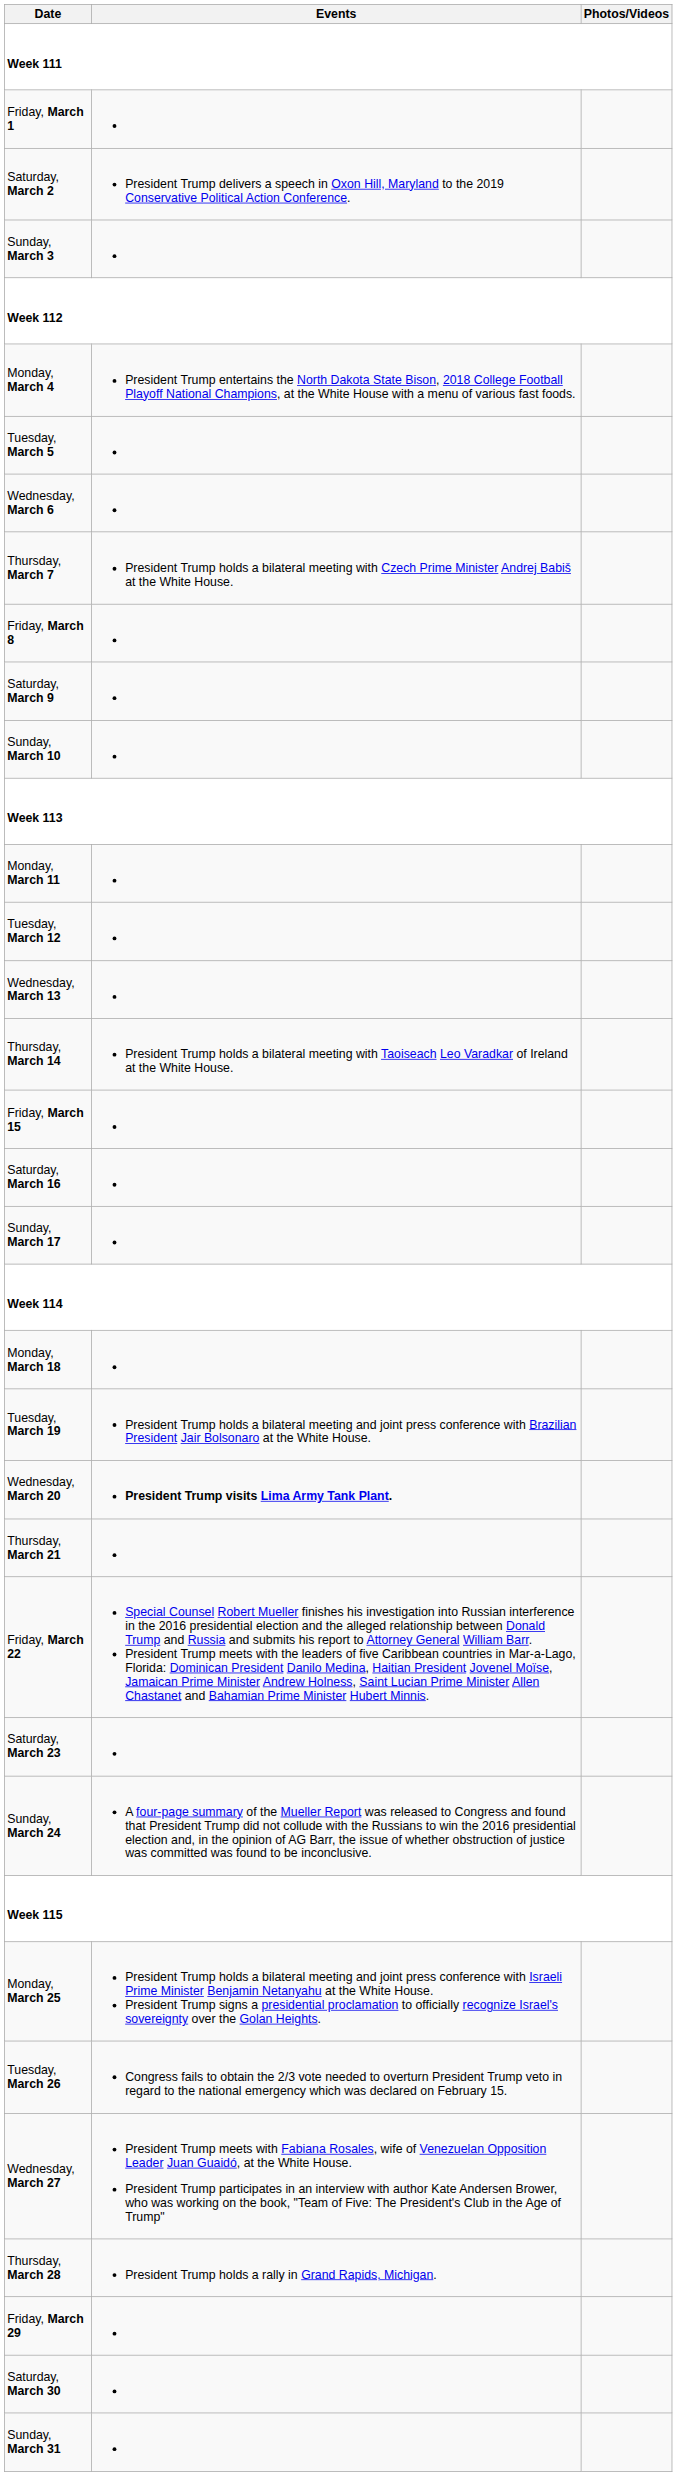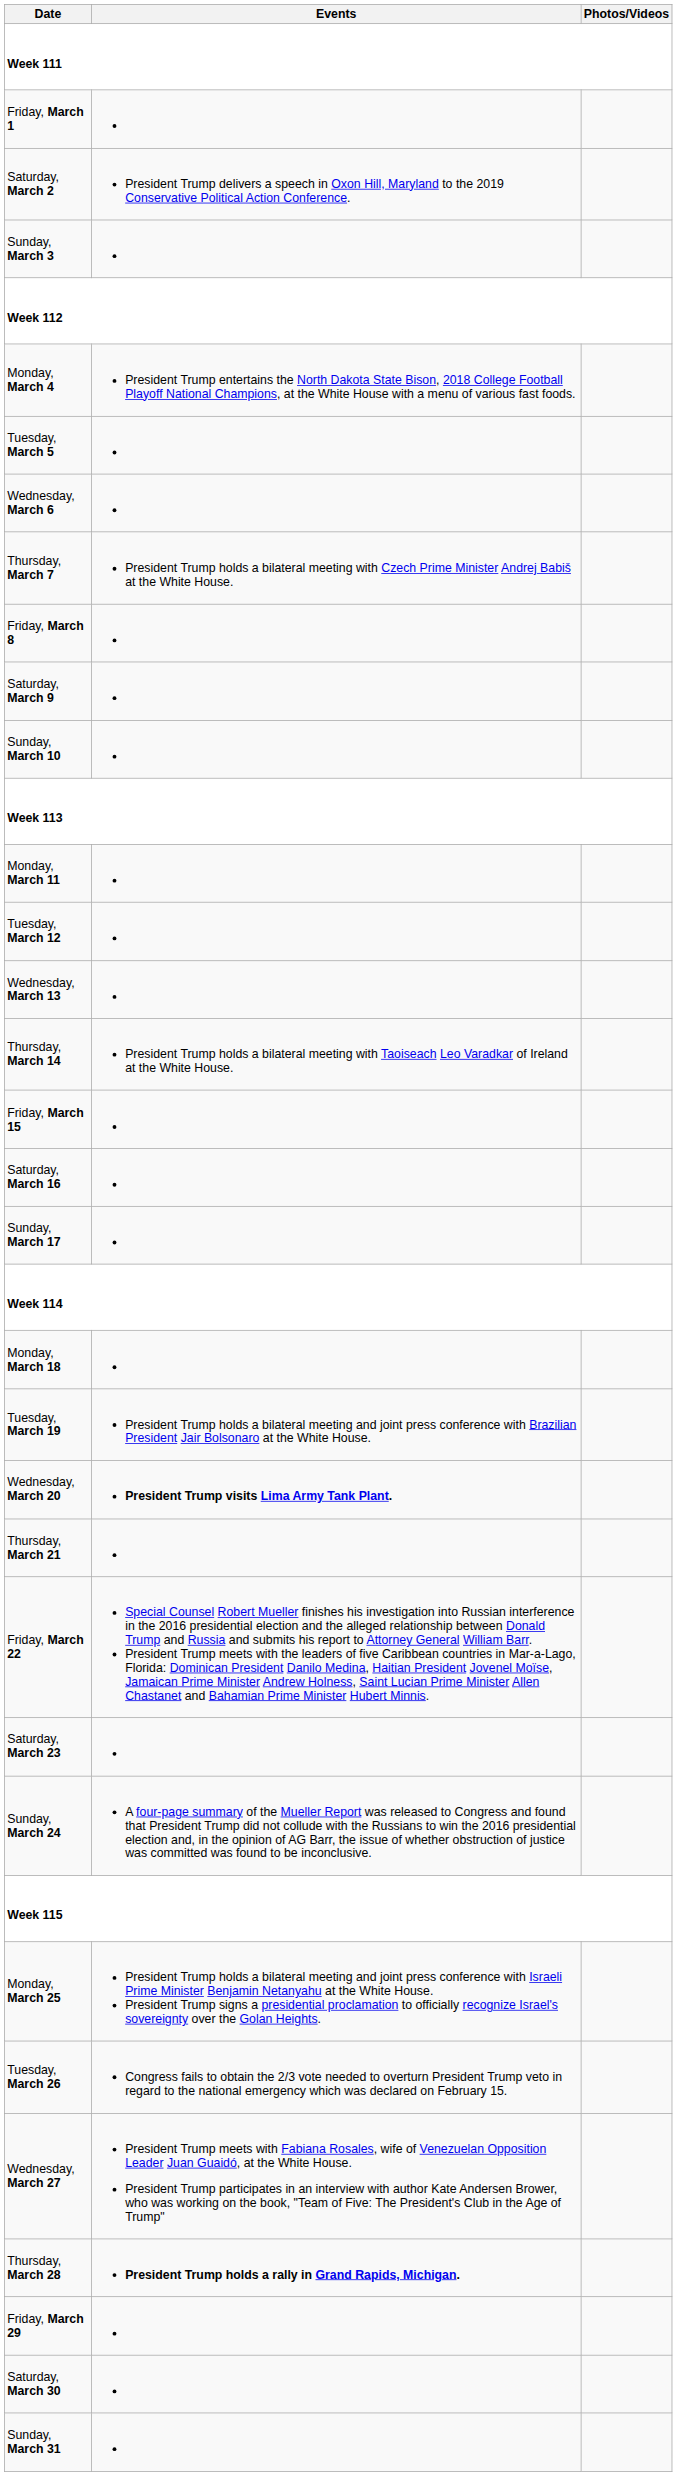(336, 2275) normal -> (336, 2275) bold
